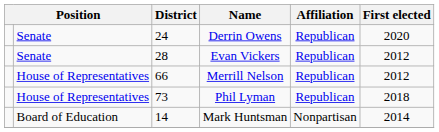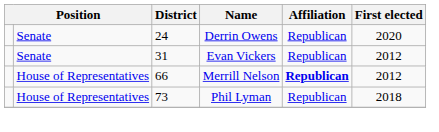(162, 55) 28 -> (162, 55) 31
(325, 76) normal -> (317, 76) bold
- row: (245, 117)
